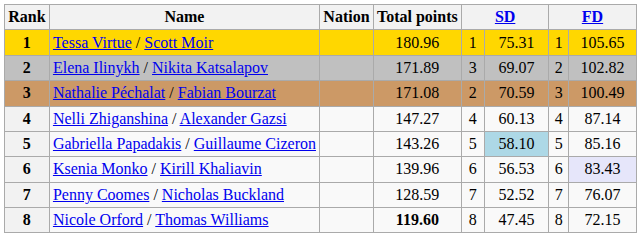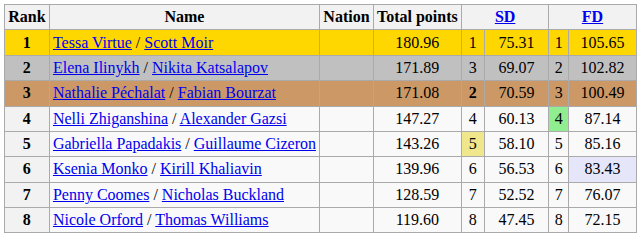(473, 93) normal -> (473, 93) bold
(559, 118) no background -> (559, 118) lightgreen background
(473, 144) no background -> (473, 144) khaki background
(517, 144) lightblue background -> (517, 144) no background
(417, 220) bold -> (417, 220) normal
